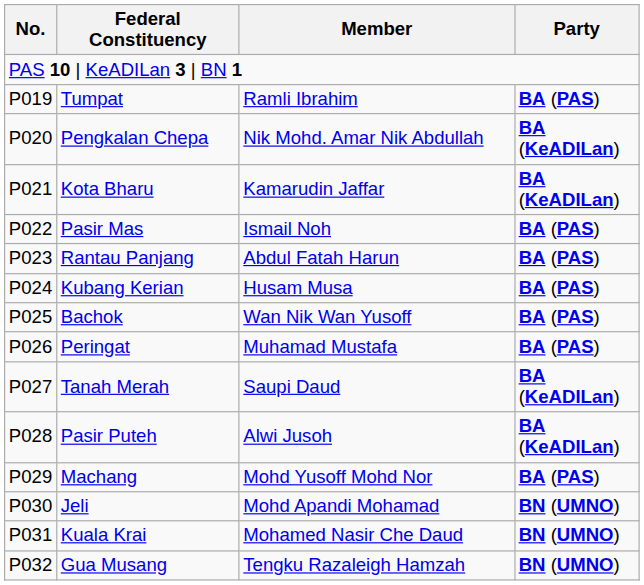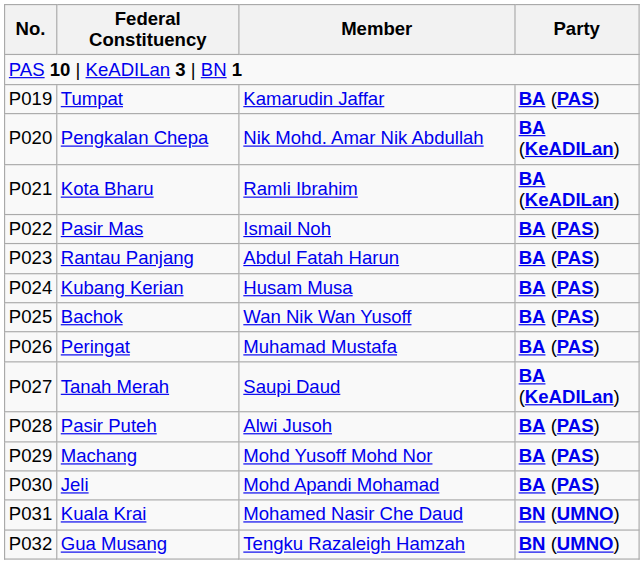(301, 98) Ramli Ibrahim -> (314, 98) Kamarudin Jaffar
(314, 189) Kamarudin Jaffar -> (301, 189) Ramli Ibrahim
(569, 436) BA (KeADILan) -> (559, 426) BA (PAS)
(569, 506) BN (UMNO) -> (559, 485) BA (PAS)
